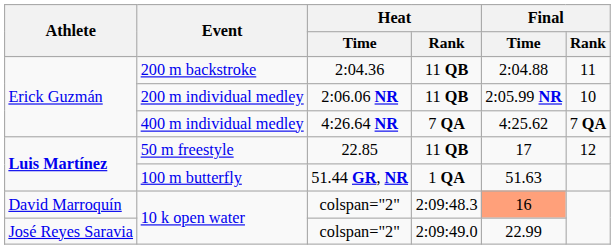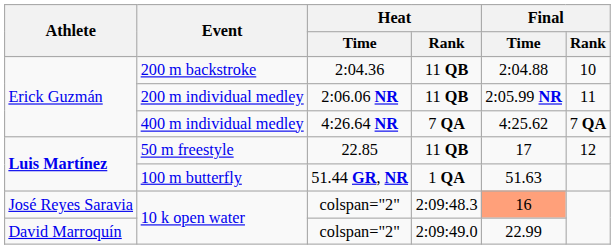(588, 70) 11 -> (588, 70) 10
(588, 97) 10 -> (588, 97) 11
(65, 204) David Marroquín -> (71, 204) José Reyes Saravia
(71, 231) José Reyes Saravia -> (65, 231) David Marroquín
